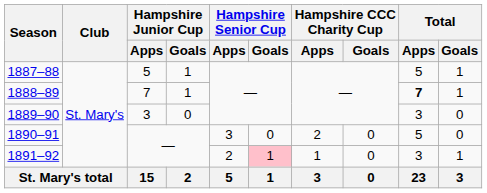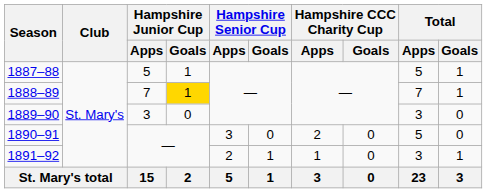(188, 93) no background -> (188, 93) gold background
(419, 93) bold -> (419, 93) normal
(270, 156) pink background -> (270, 156) no background
